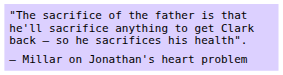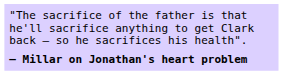(128, 59) normal -> (128, 59) bold
